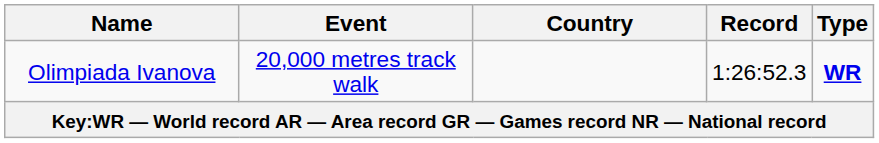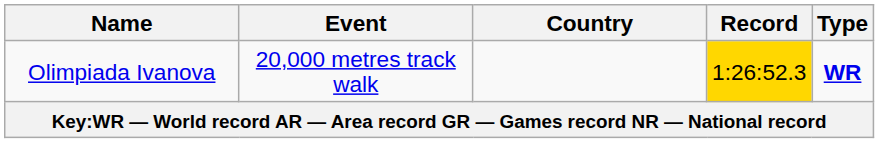(759, 71) no background -> (759, 71) gold background
